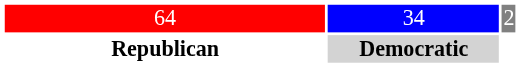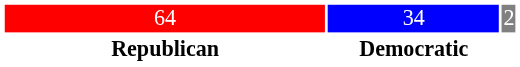(414, 48) lightgrey background -> (414, 48) no background
